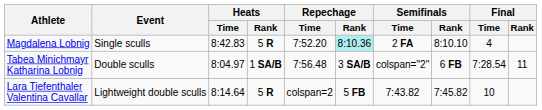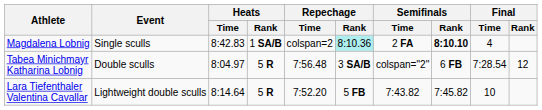(266, 44) 5 R -> (266, 44) 1 SA/B
(310, 44) 7:52.20 -> (310, 44) colspan=2
(451, 44) normal -> (451, 44) bold
(266, 65) 1 SA/B -> (266, 65) 5 R
(522, 65) 11 -> (523, 65) 12
(310, 92) colspan=2 -> (310, 92) 7:52.20
